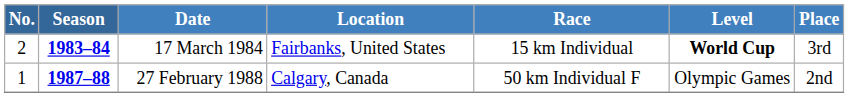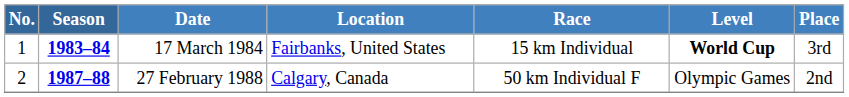(22, 48) 2 -> (22, 48) 1
(22, 77) 1 -> (22, 77) 2
